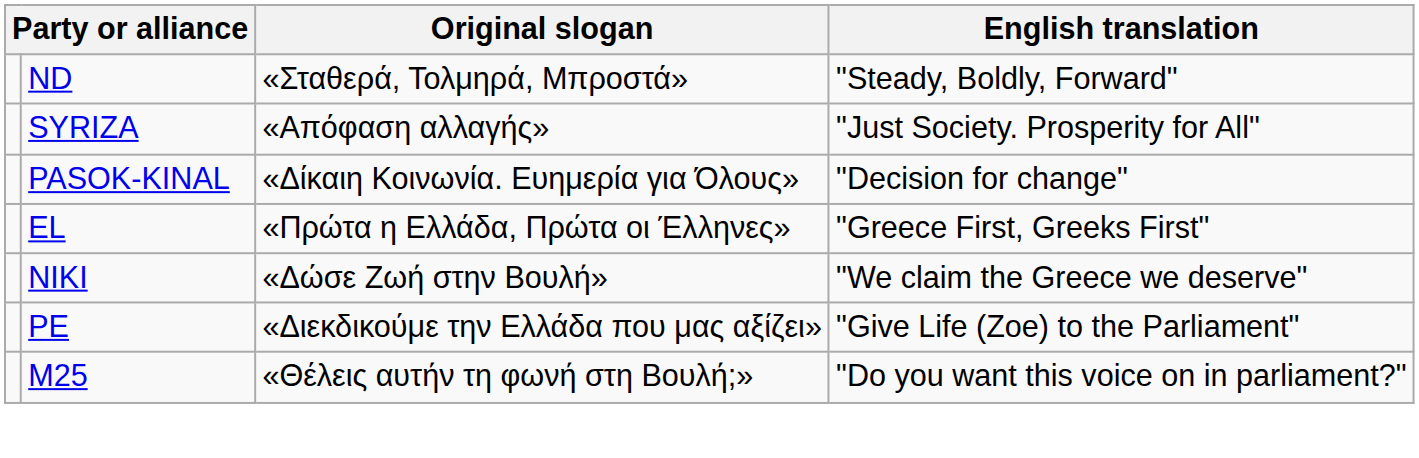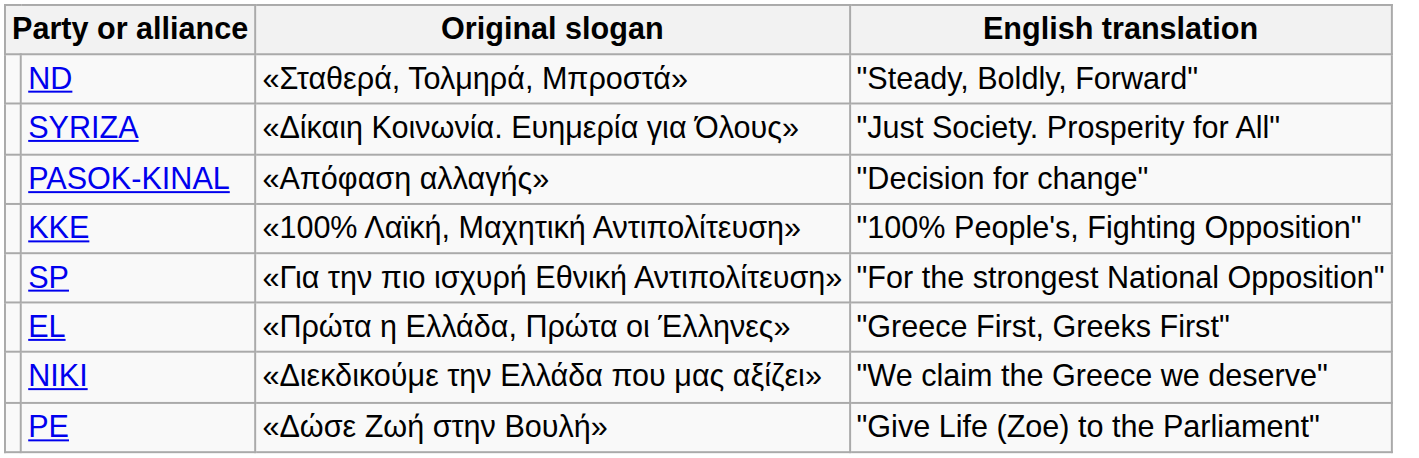(406, 128) «Απόφαση αλλαγής» -> (531, 128) «Δίκαιη Κοινωνία. Ευημερία για Όλους»
(531, 177) «Δίκαιη Κοινωνία. Ευημερία για Όλους» -> (406, 177) «Απόφαση αλλαγής»
+ row: (59, 227)
+ row: (49, 276)
(435, 276) «Δώσε Ζωή στην Βουλή» -> (542, 376) «Διεκδικούμε την Ελλάδα που μας αξίζει»
(542, 326) «Διεκδικούμε την Ελλάδα που μας αξίζει» -> (435, 425) «Δώσε Ζωή στην Βουλή»
- row: (58, 376)
